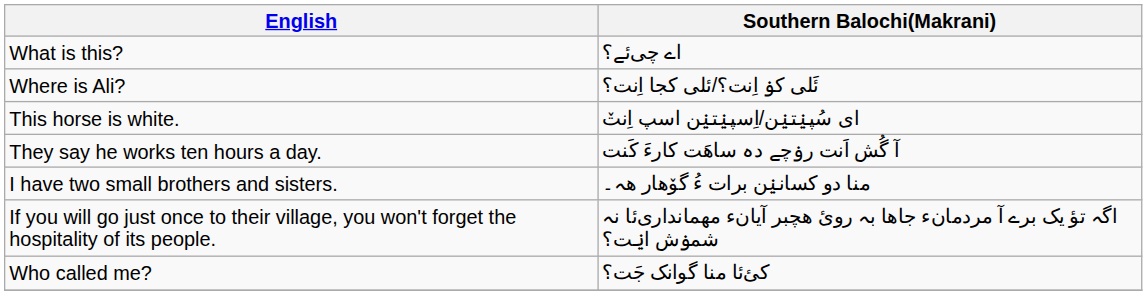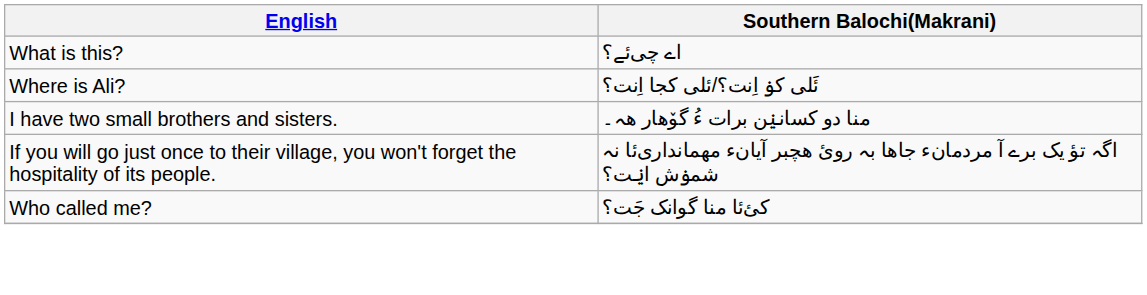- row: (94, 118)
- row: (166, 151)
